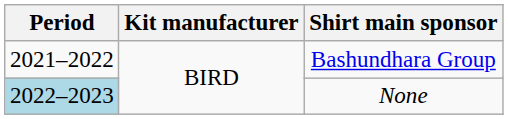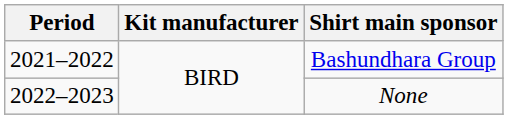(62, 95) lightblue background -> (62, 95) no background
